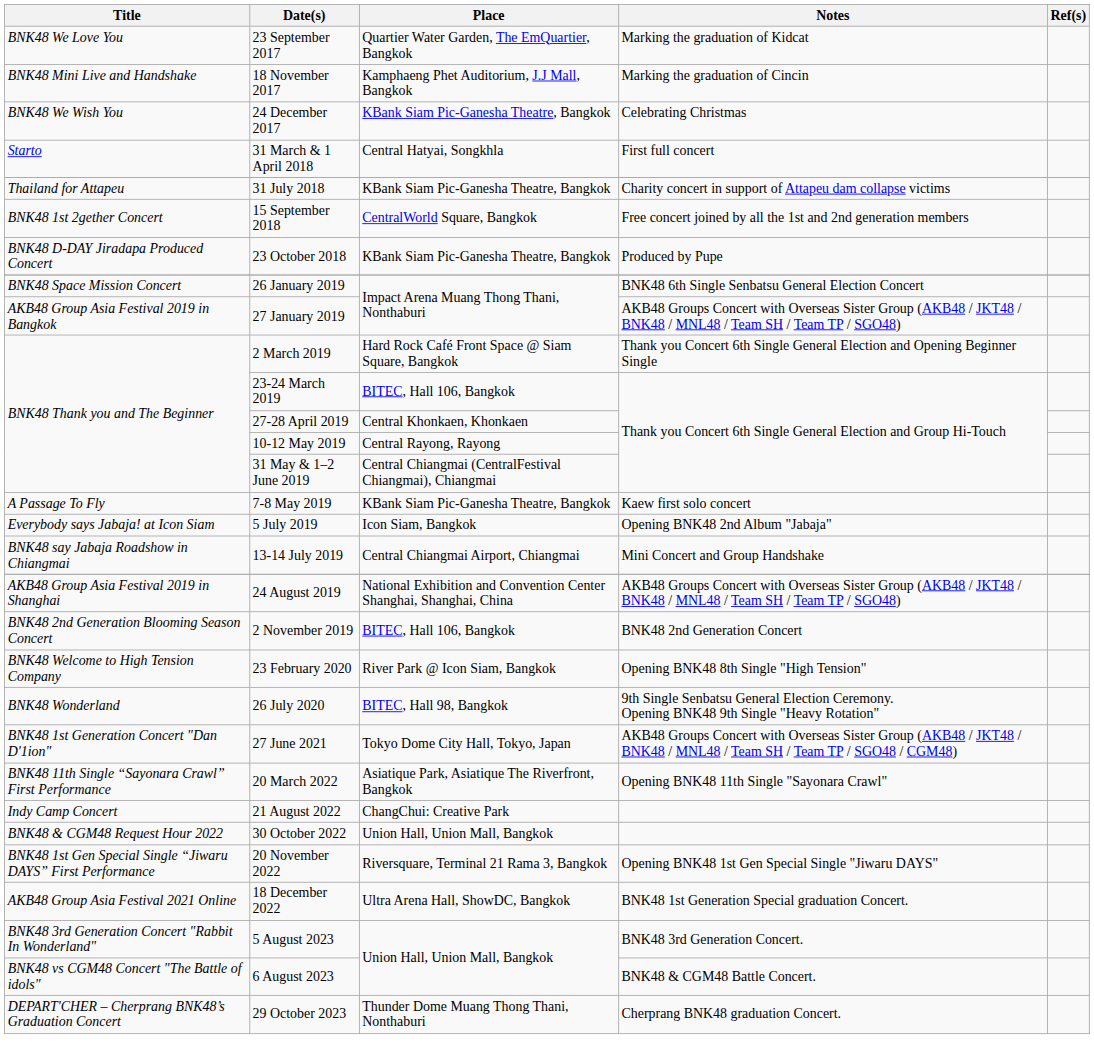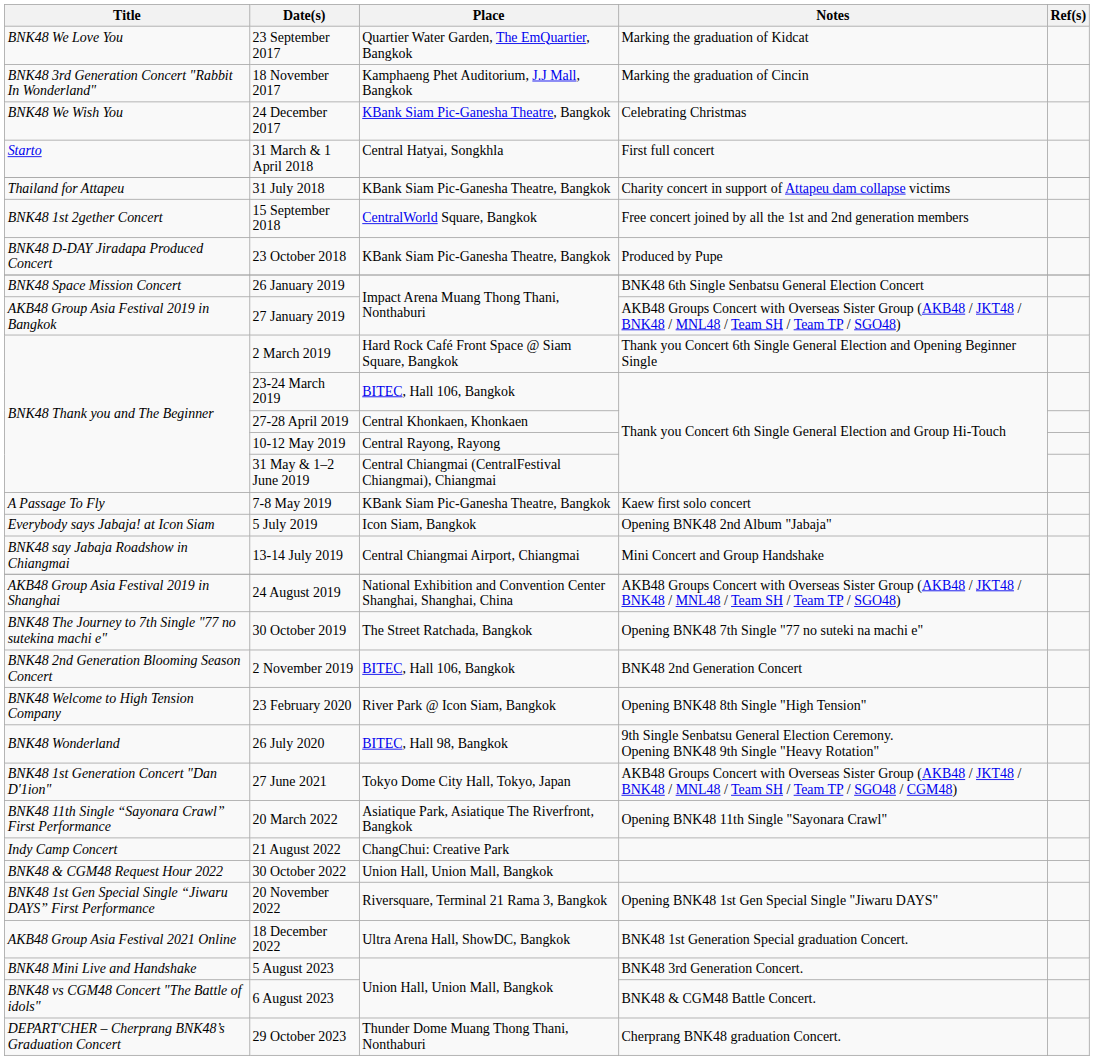(102, 75) BNK48 Mini Live and Handshake -> (120, 83) BNK48 3rd Generation Concert "Rabbit In Wonderland"
+ row: (299, 630)
(120, 939) BNK48 3rd Generation Concert "Rabbit In Wonderland" -> (102, 968) BNK48 Mini Live and Handshake
